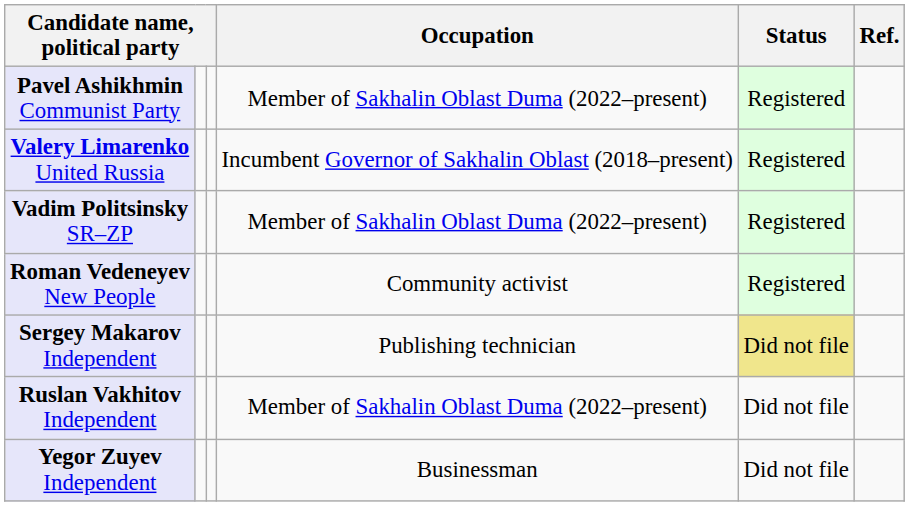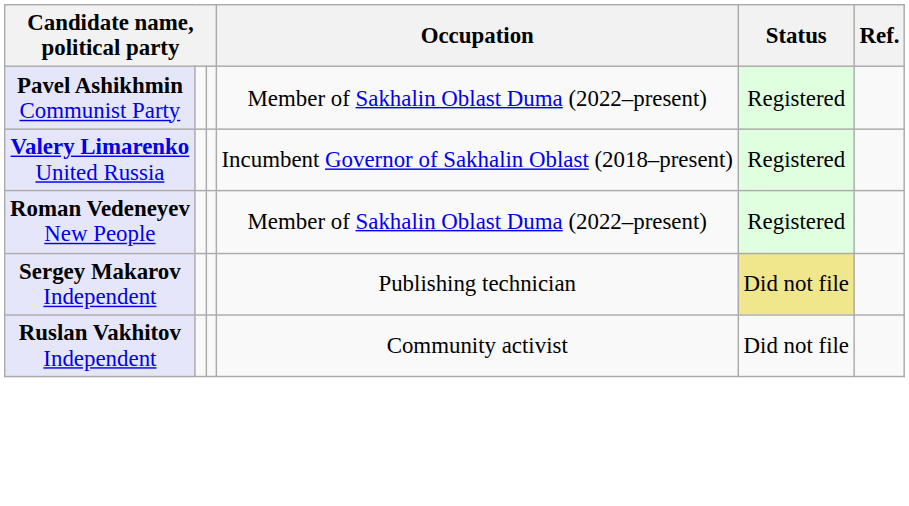- row: (100, 221)
(477, 283) Community activist -> (477, 221) Member of Sakhalin Oblast Duma (2022–present)
(477, 407) Member of Sakhalin Oblast Duma (2022–present) -> (477, 345) Community activist
- row: (100, 469)
